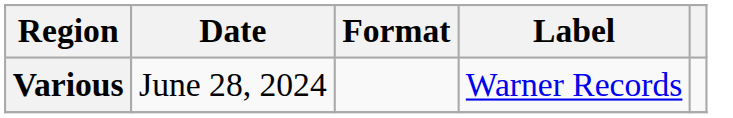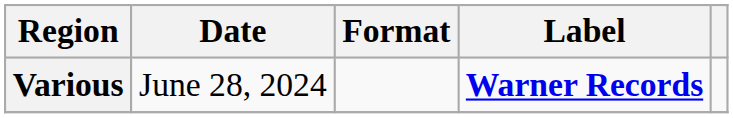(574, 84) normal -> (585, 84) bold
